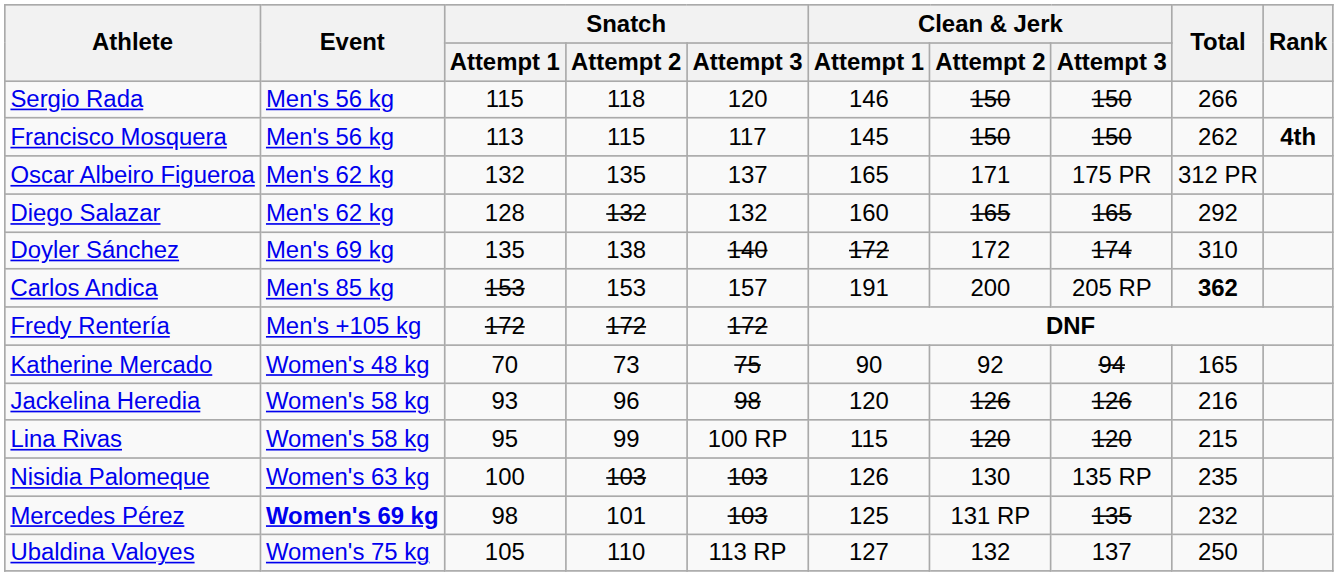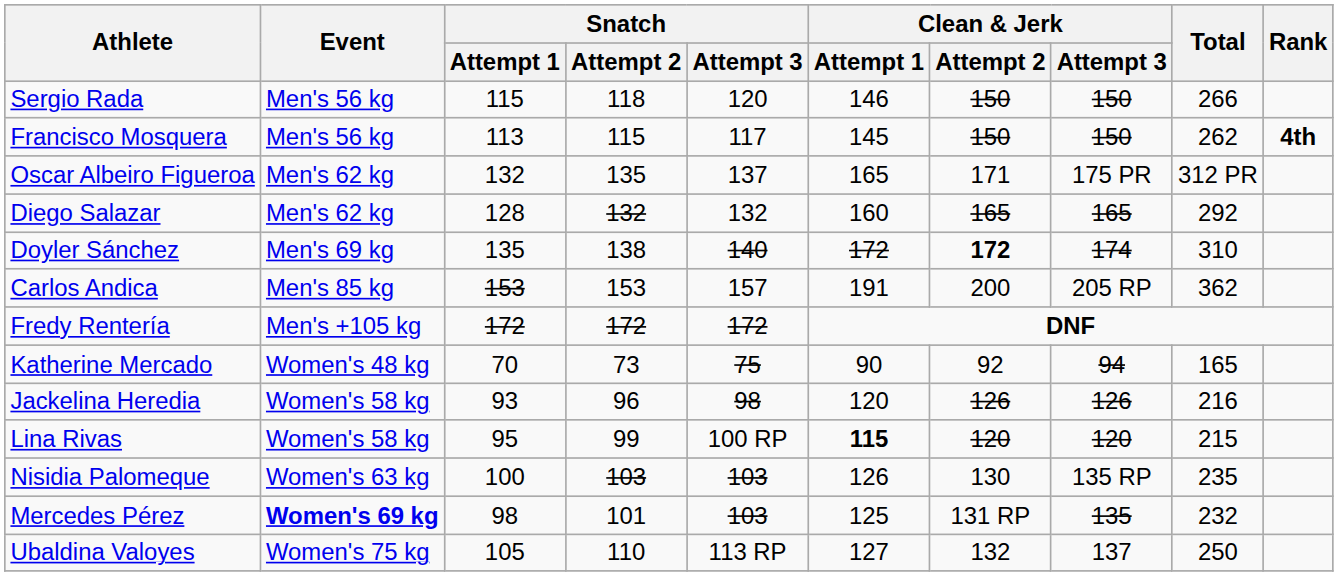(990, 251) normal -> (990, 251) bold
(1218, 288) bold -> (1218, 288) normal
(869, 440) normal -> (869, 440) bold
